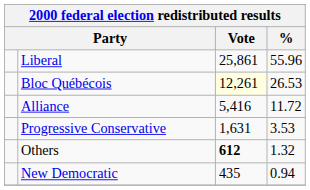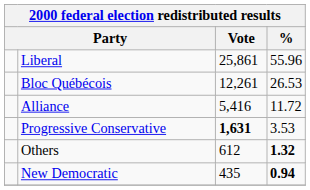(239, 83) lightyellow background -> (239, 83) no background
(235, 128) normal -> (235, 128) bold
(230, 151) bold -> (230, 151) normal
(283, 151) normal -> (283, 151) bold
(283, 173) normal -> (283, 173) bold
